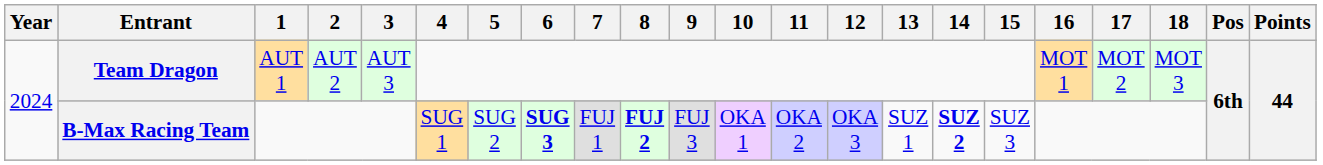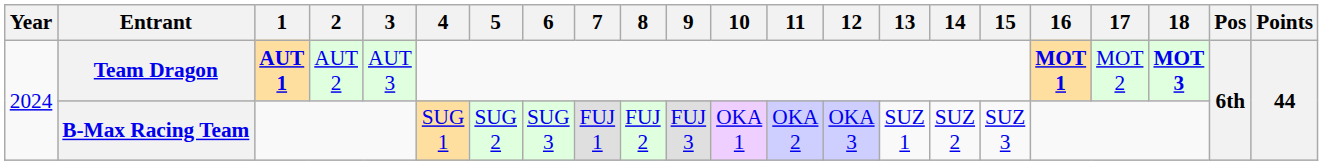(281, 70) normal -> (282, 70) bold
(1064, 70) normal -> (1061, 70) bold
(1178, 70) normal -> (1179, 70) bold
(548, 130) bold -> (548, 130) normal
(645, 130) bold -> (643, 130) normal
(959, 130) bold -> (955, 130) normal
